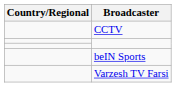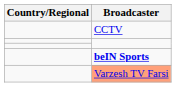(120, 56) normal -> (121, 56) bold
(131, 73) no background -> (131, 73) lightsalmon background
